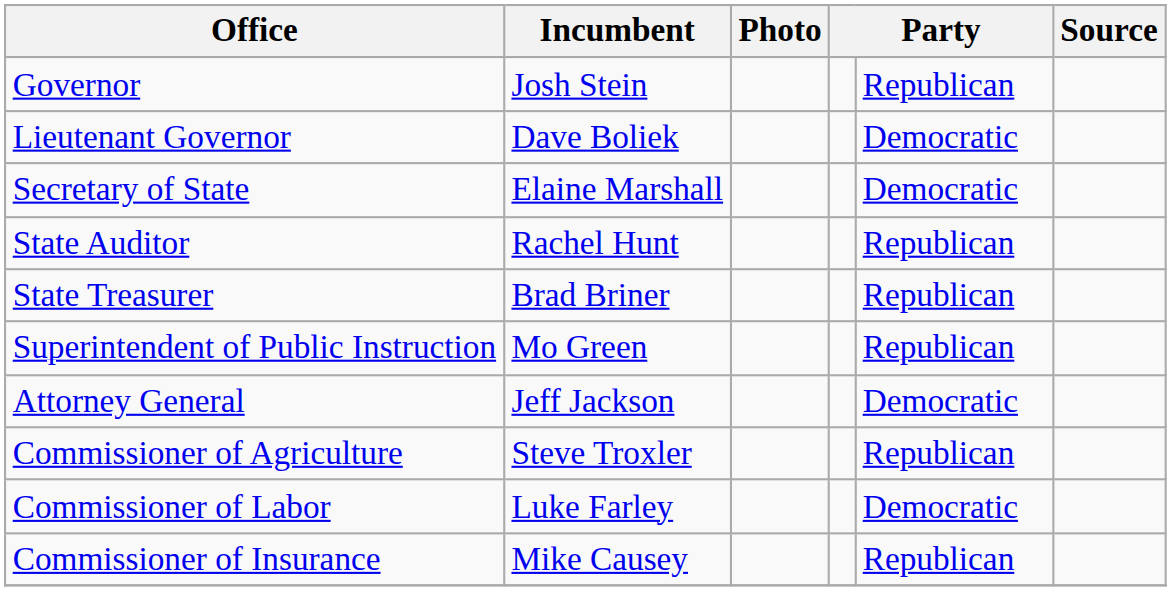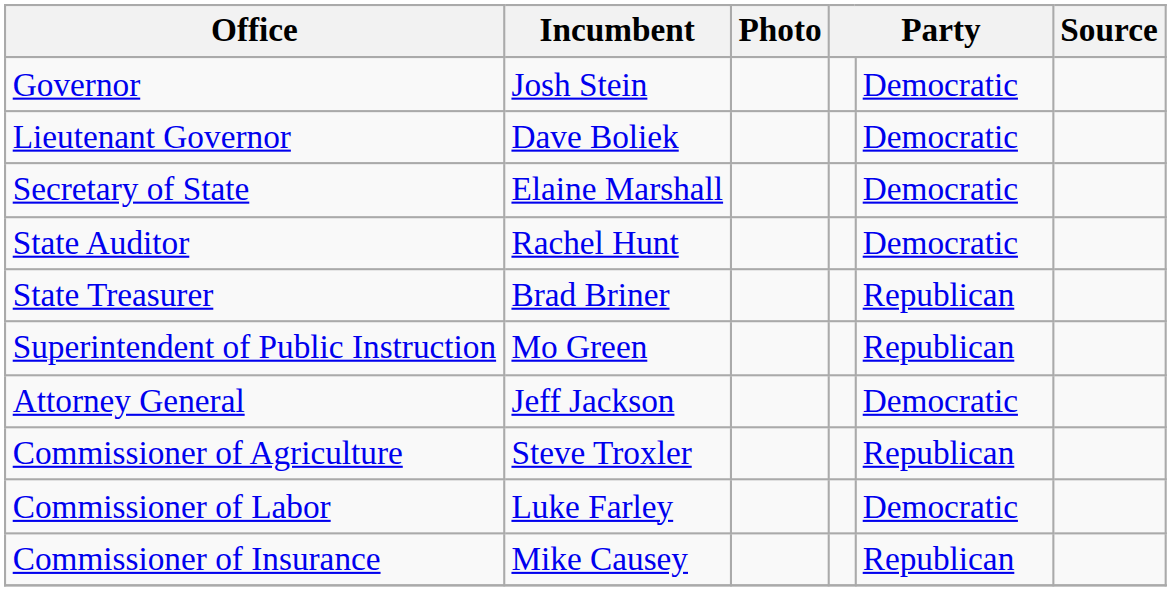(939, 83) Republican -> (940, 83) Democratic
(939, 242) Republican -> (940, 242) Democratic
